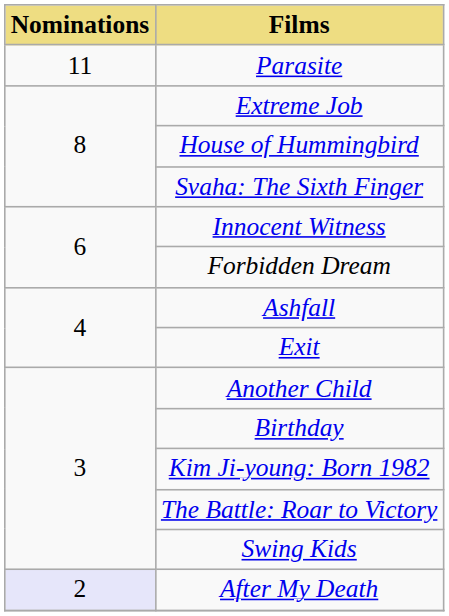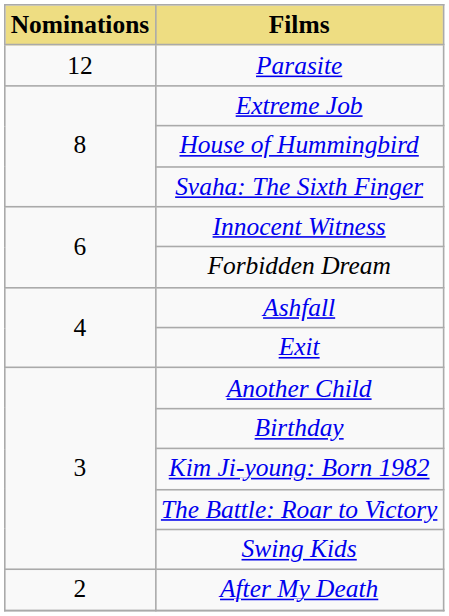(80, 65) 11 -> (80, 65) 12
(80, 589) lavender background -> (80, 589) no background
